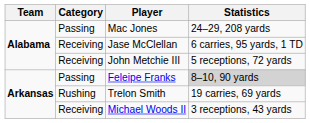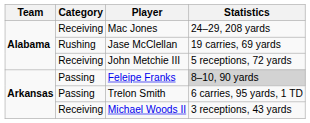(76, 29) Passing -> (81, 29) Receiving
(81, 45) Receiving -> (77, 45) Rushing
(247, 45) 6 carries, 95 yards, 1 TD -> (236, 45) 19 carries, 69 yards
(77, 94) Rushing -> (76, 94) Passing
(236, 94) 19 carries, 69 yards -> (247, 94) 6 carries, 95 yards, 1 TD
